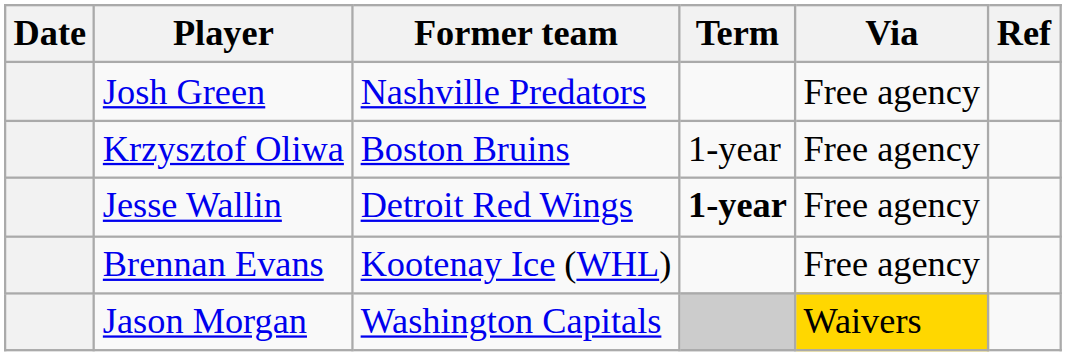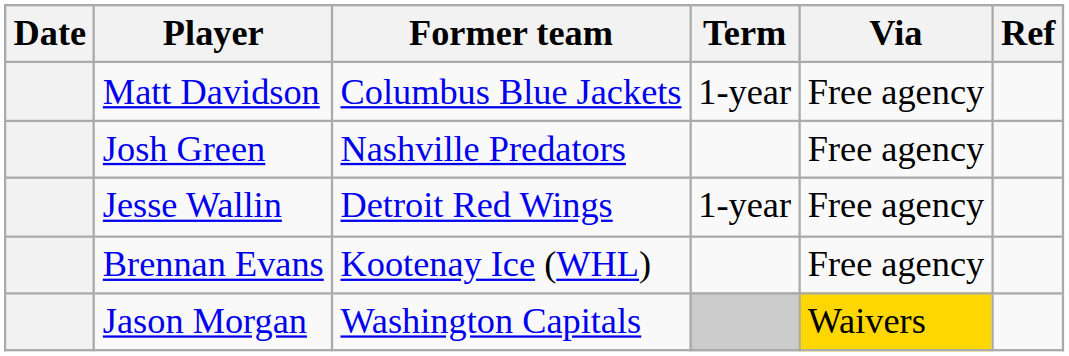+ row: (211, 90)
- row: (223, 148)
(737, 206) bold -> (745, 206) normal
